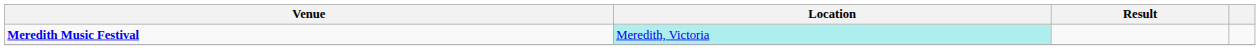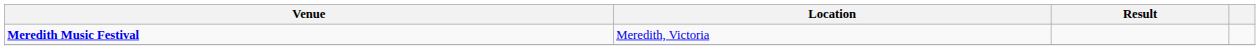(663, 34) paleturquoise background -> (663, 34) no background
